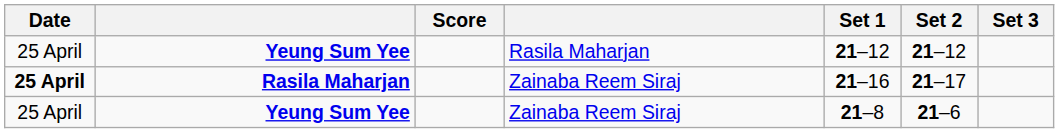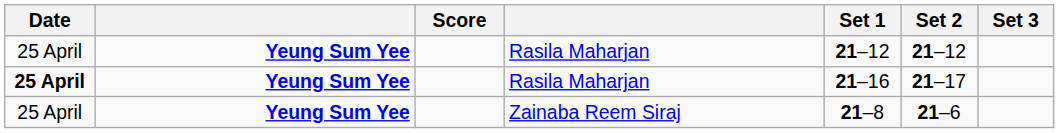(336, 82) Rasila Maharjan -> (338, 82) Yeung Sum Yee
(595, 82) Zainaba Reem Siraj -> (579, 82) Rasila Maharjan
